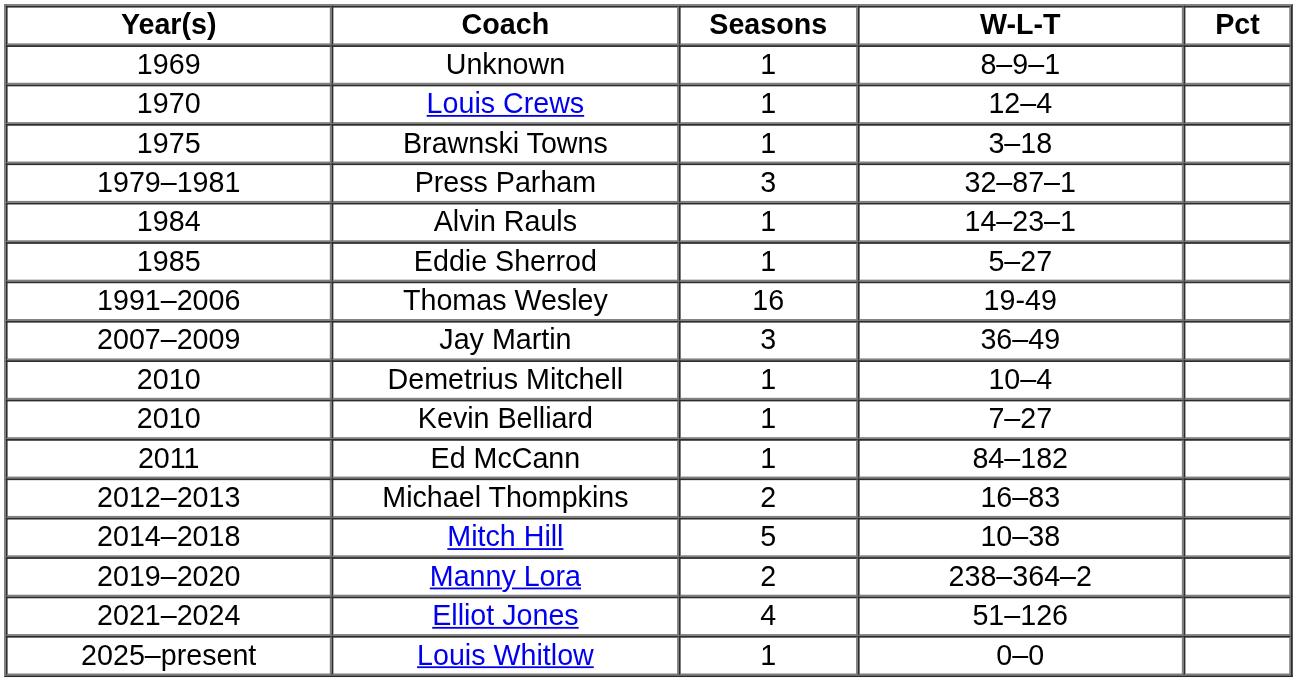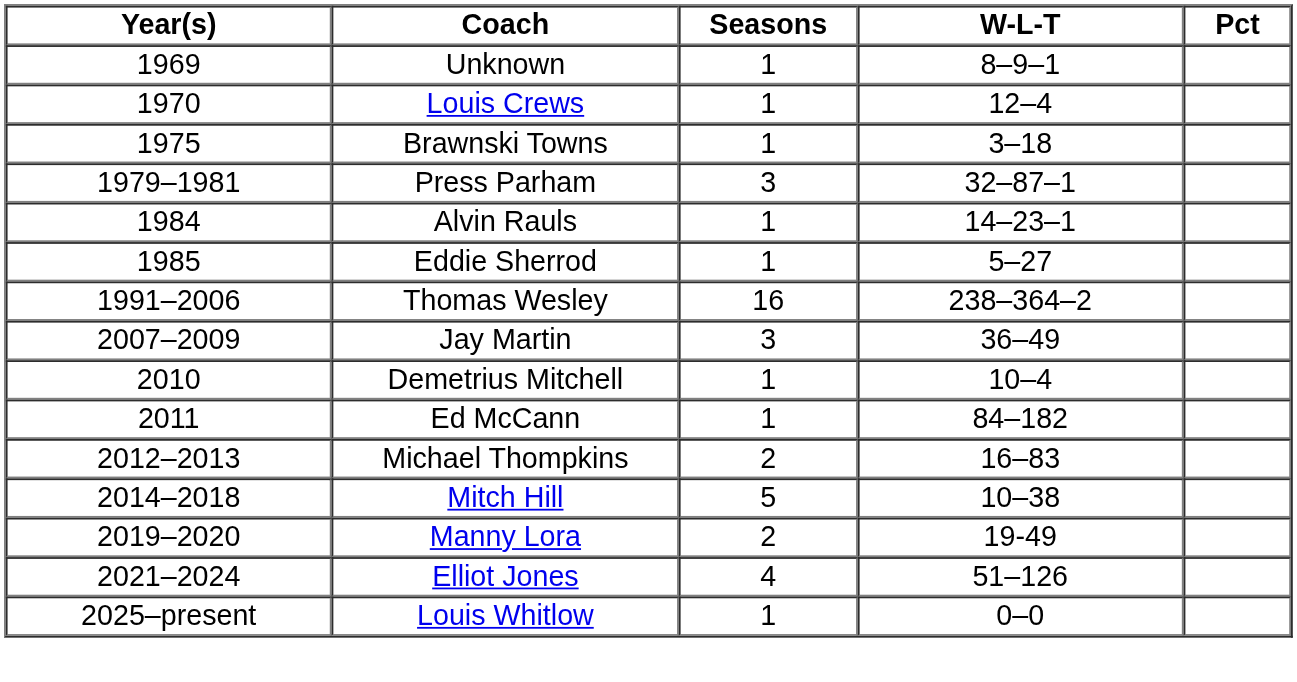(1020, 300) 19-49 -> (1020, 300) 238–364–2
- row: (505, 418)
(1020, 576) 238–364–2 -> (1020, 537) 19-49
